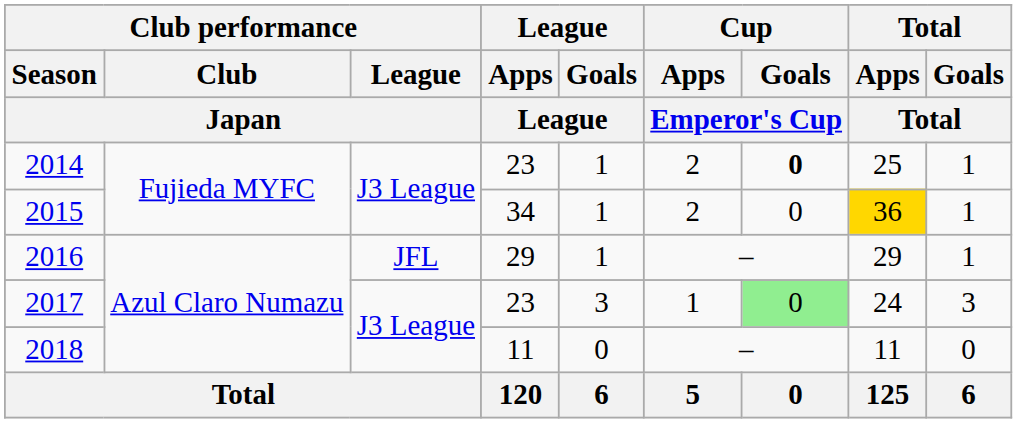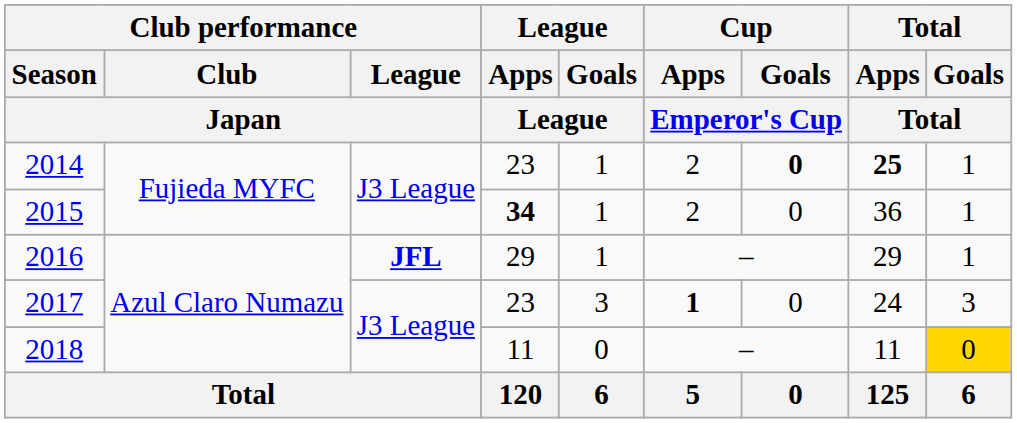(888, 165) normal -> (888, 165) bold
(521, 211) normal -> (521, 211) bold
(888, 211) gold background -> (888, 211) no background
(416, 257) normal -> (416, 257) bold
(693, 303) normal -> (693, 303) bold
(795, 303) lightgreen background -> (795, 303) no background
(969, 348) no background -> (969, 348) gold background
